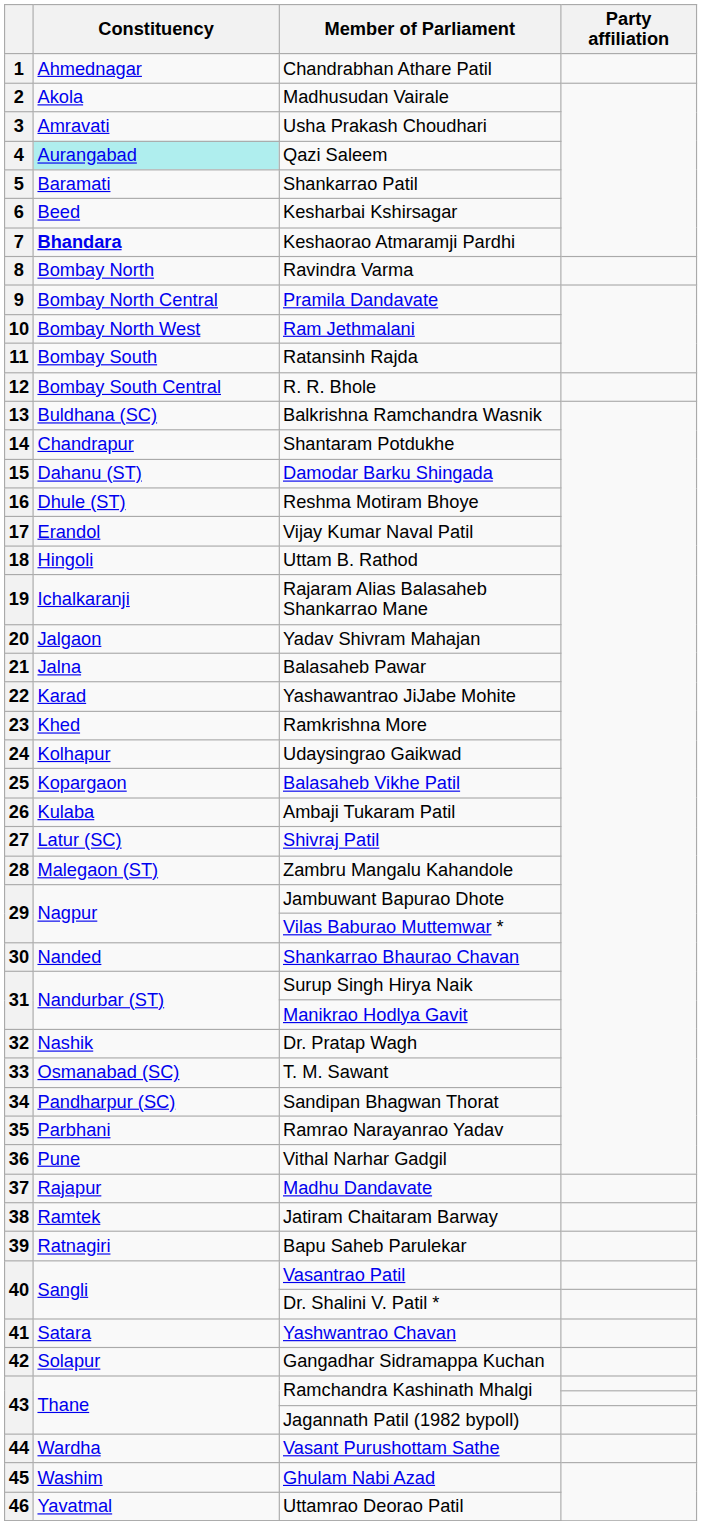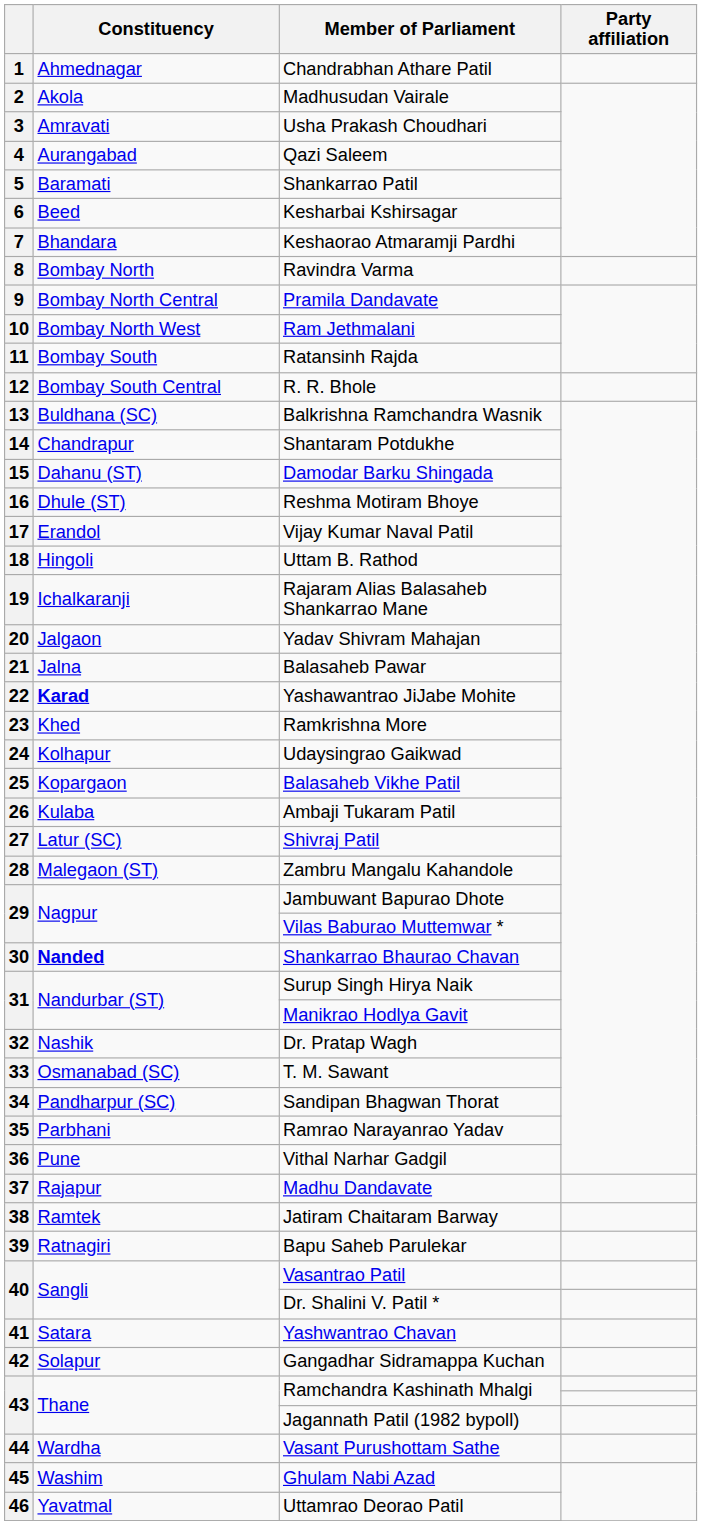(87, 155) paleturquoise background -> (87, 155) no background
(80, 241) bold -> (77, 241) normal
(62, 696) normal -> (63, 696) bold
(69, 956) normal -> (71, 956) bold
